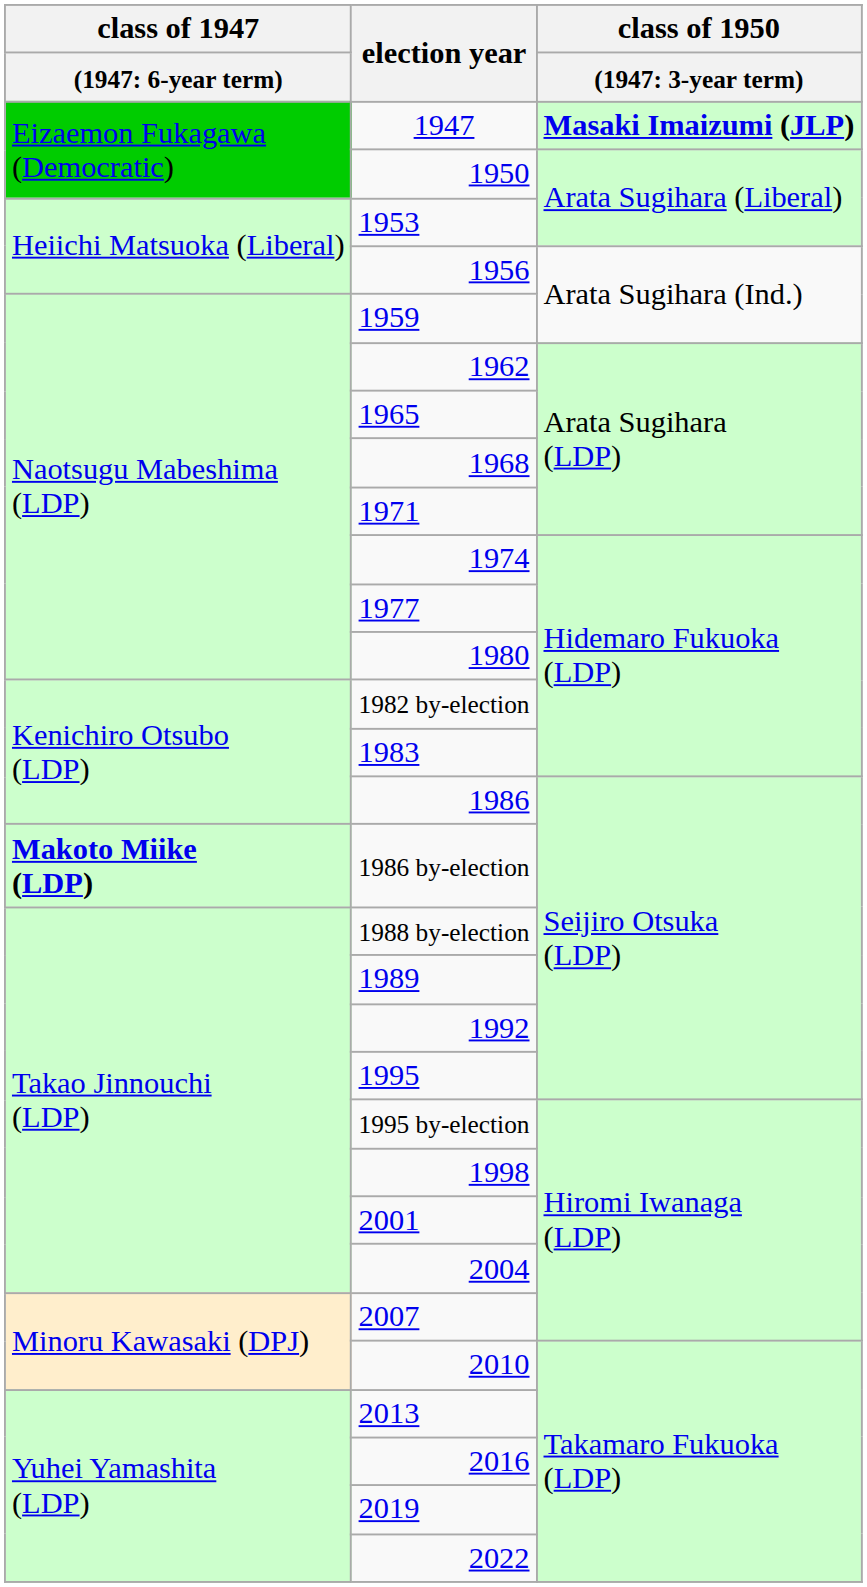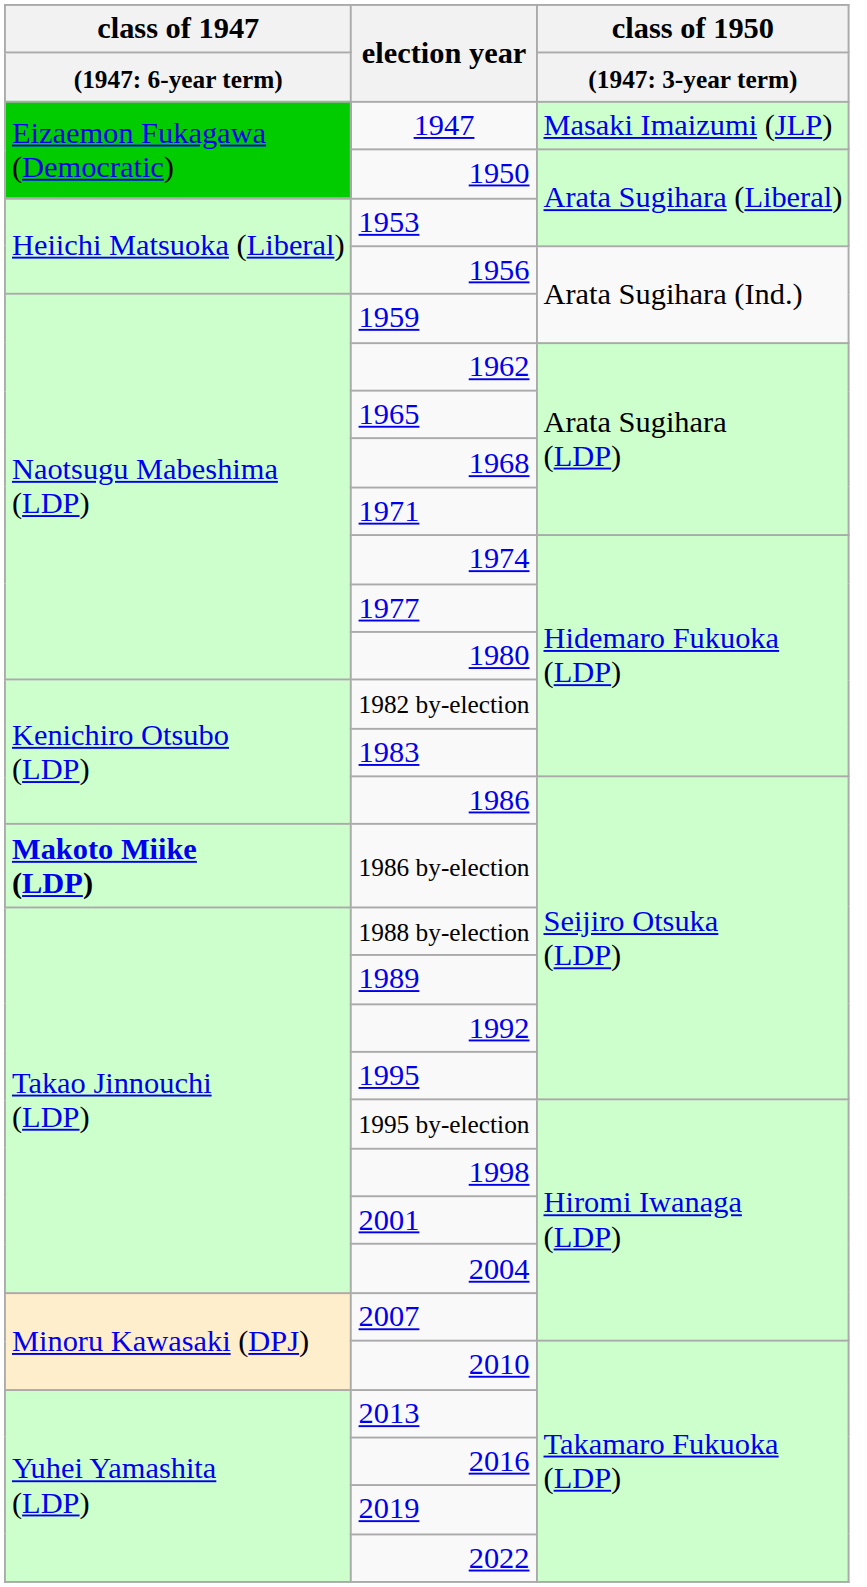(699, 125) bold -> (688, 125) normal
